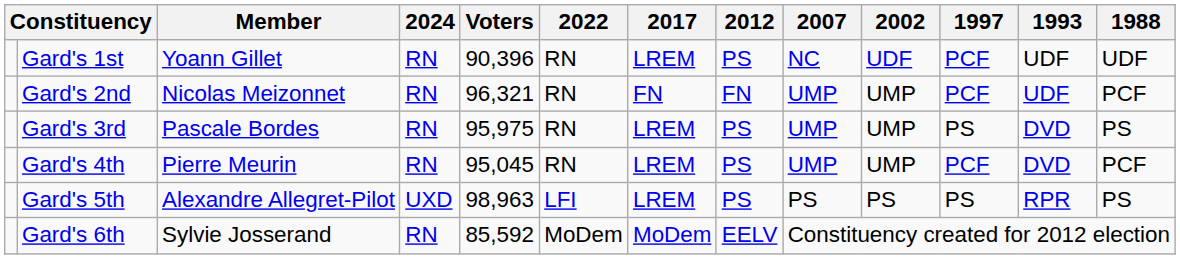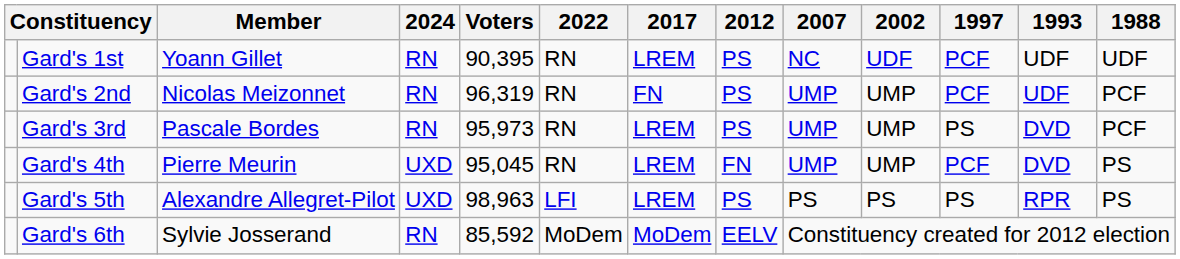(500, 57) 90,396 -> (500, 57) 90,395
(500, 93) 96,321 -> (500, 93) 96,319
(737, 93) FN -> (737, 93) PS
(500, 128) 95,975 -> (500, 128) 95,973
(1117, 128) PS -> (1124, 128) PCF
(421, 164) RN -> (429, 164) UXD
(737, 164) PS -> (737, 164) FN
(1124, 164) PCF -> (1117, 164) PS
